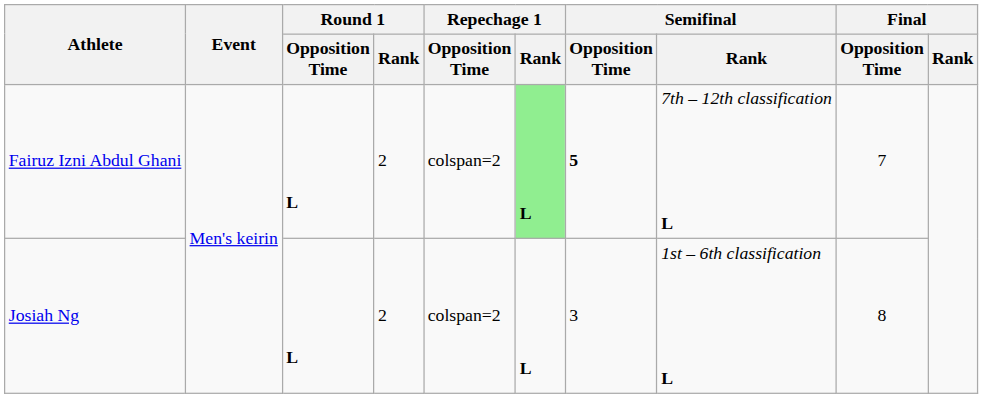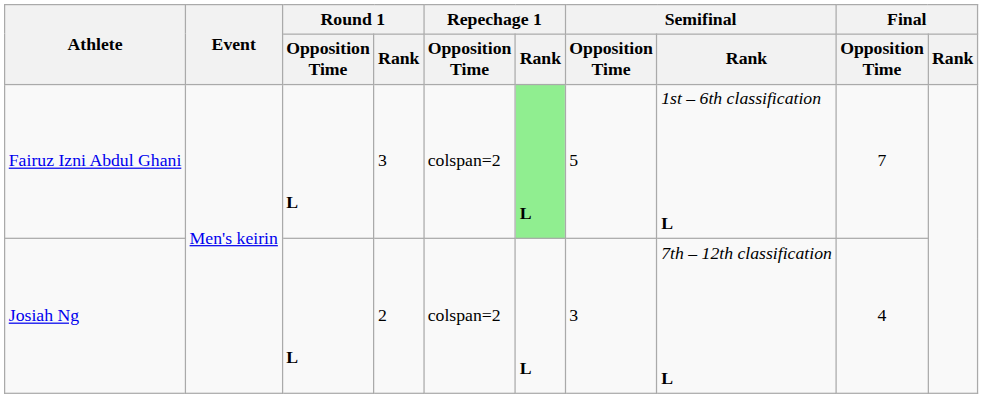(383, 161) 2 -> (383, 161) 3
(574, 161) bold -> (574, 161) normal
(747, 161) 7th – 12th classification L -> (741, 161) 1st – 6th classification L
(741, 316) 1st – 6th classification L -> (747, 316) 7th – 12th classification L
(882, 316) 8 -> (882, 316) 4
